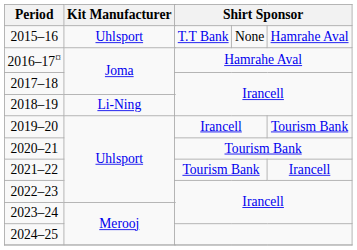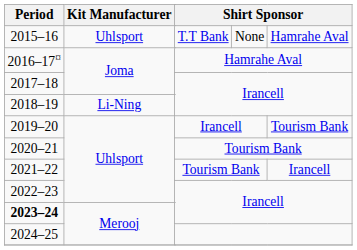(34, 213) normal -> (34, 213) bold
